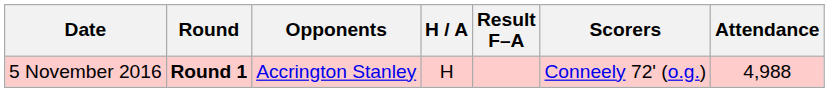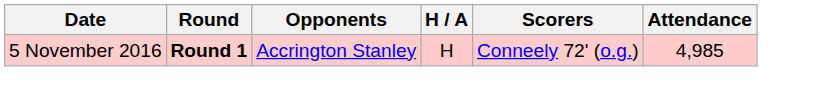- column: (506, 30)
(767, 71) 4,988 -> (700, 50) 4,985
